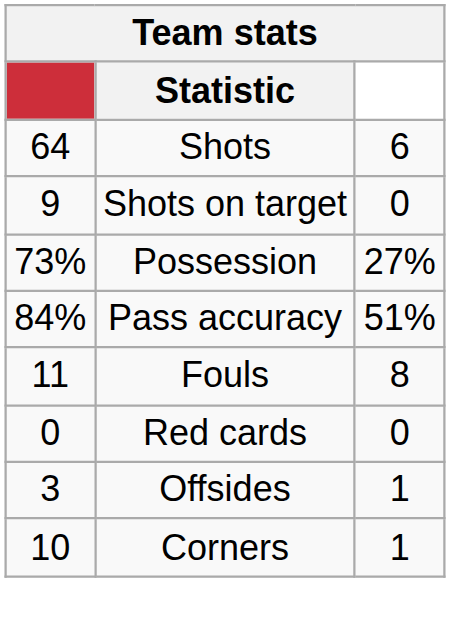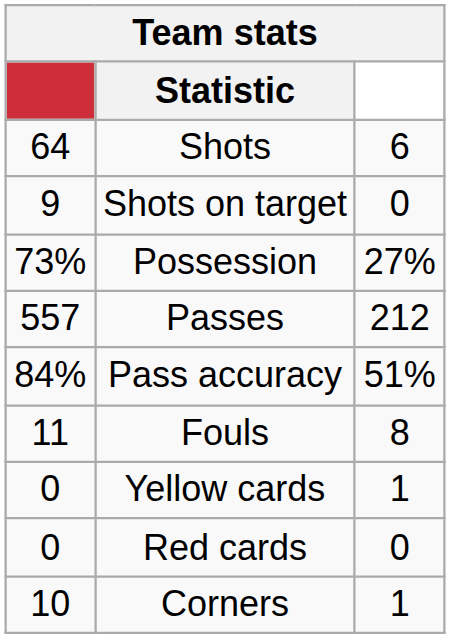+ row: (225, 318)
+ row: (225, 489)
- row: (225, 489)
